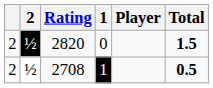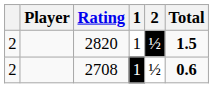columns swapped: (138, 17) <-> (30, 17)
(103, 43) 0 -> (137, 43) 1
(187, 69) 0.5 -> (187, 69) 0.6
